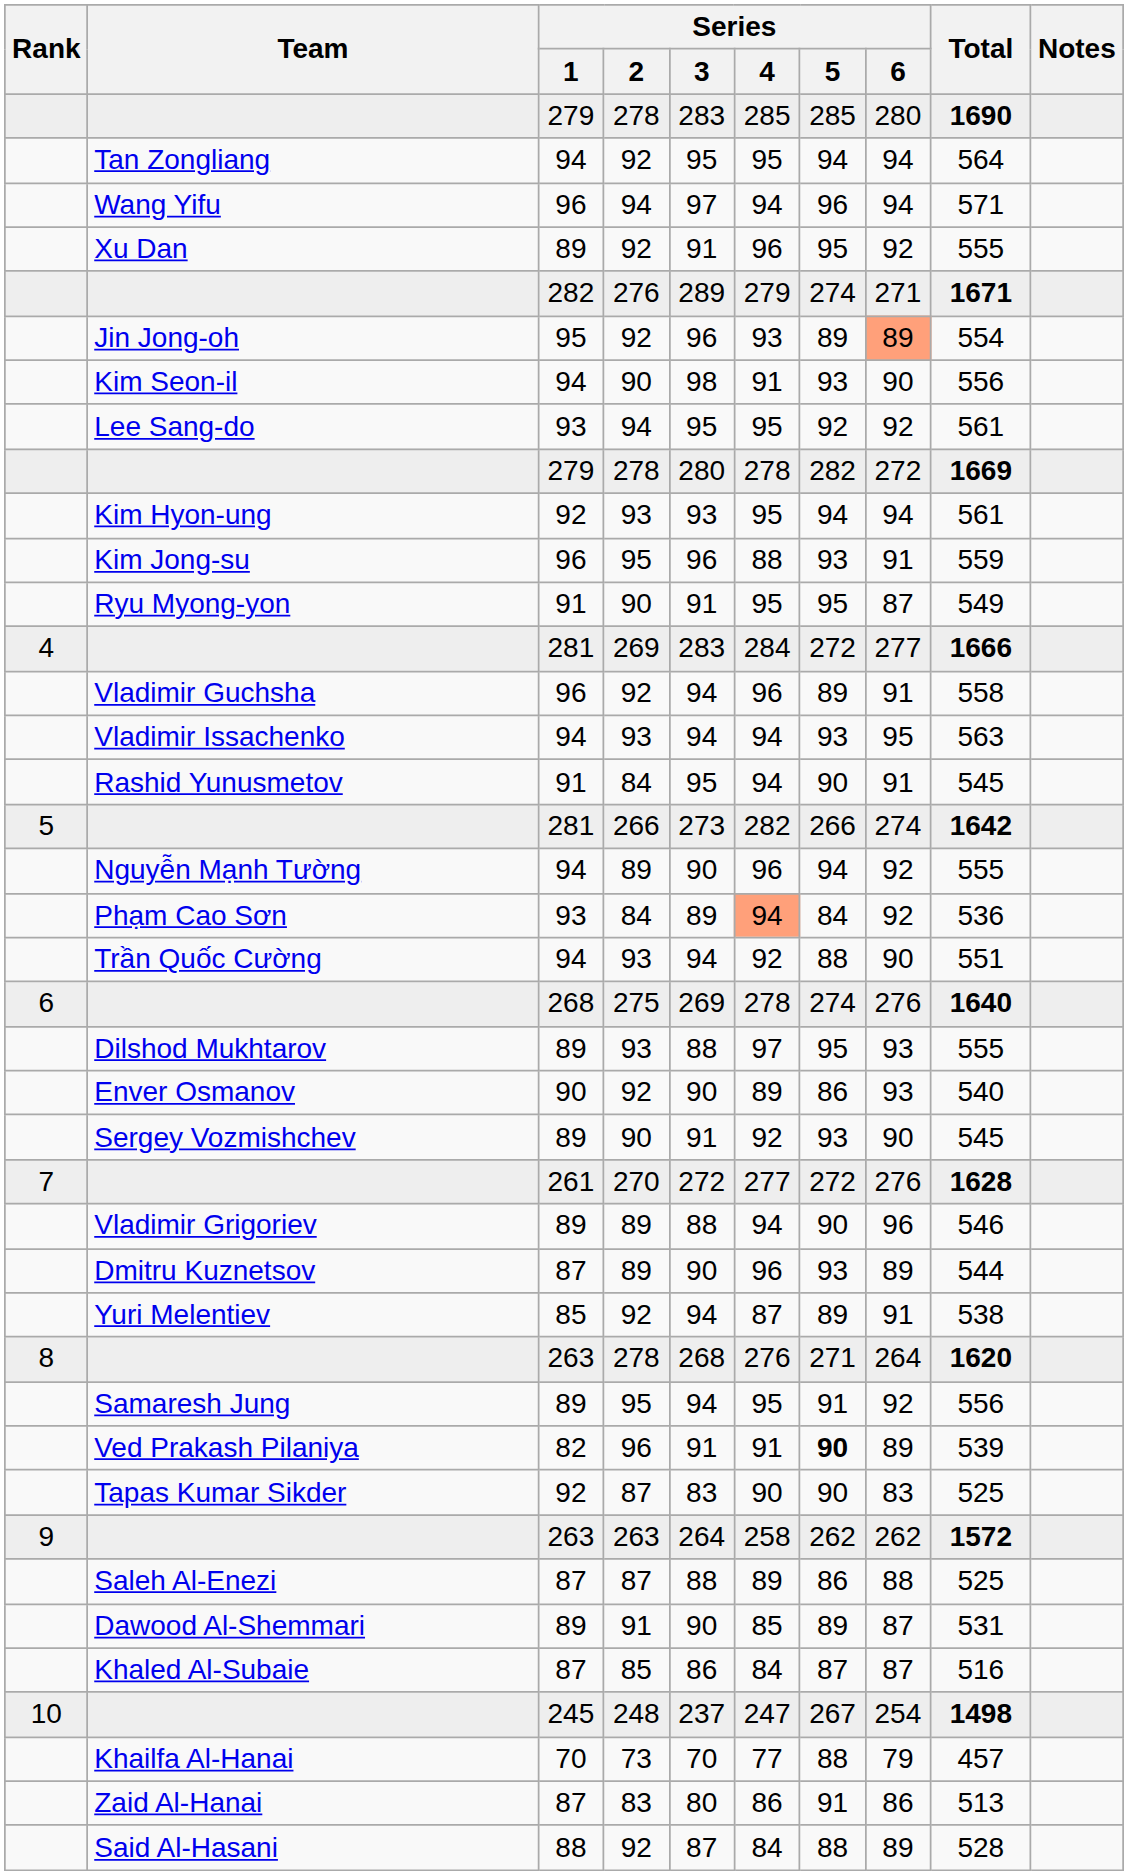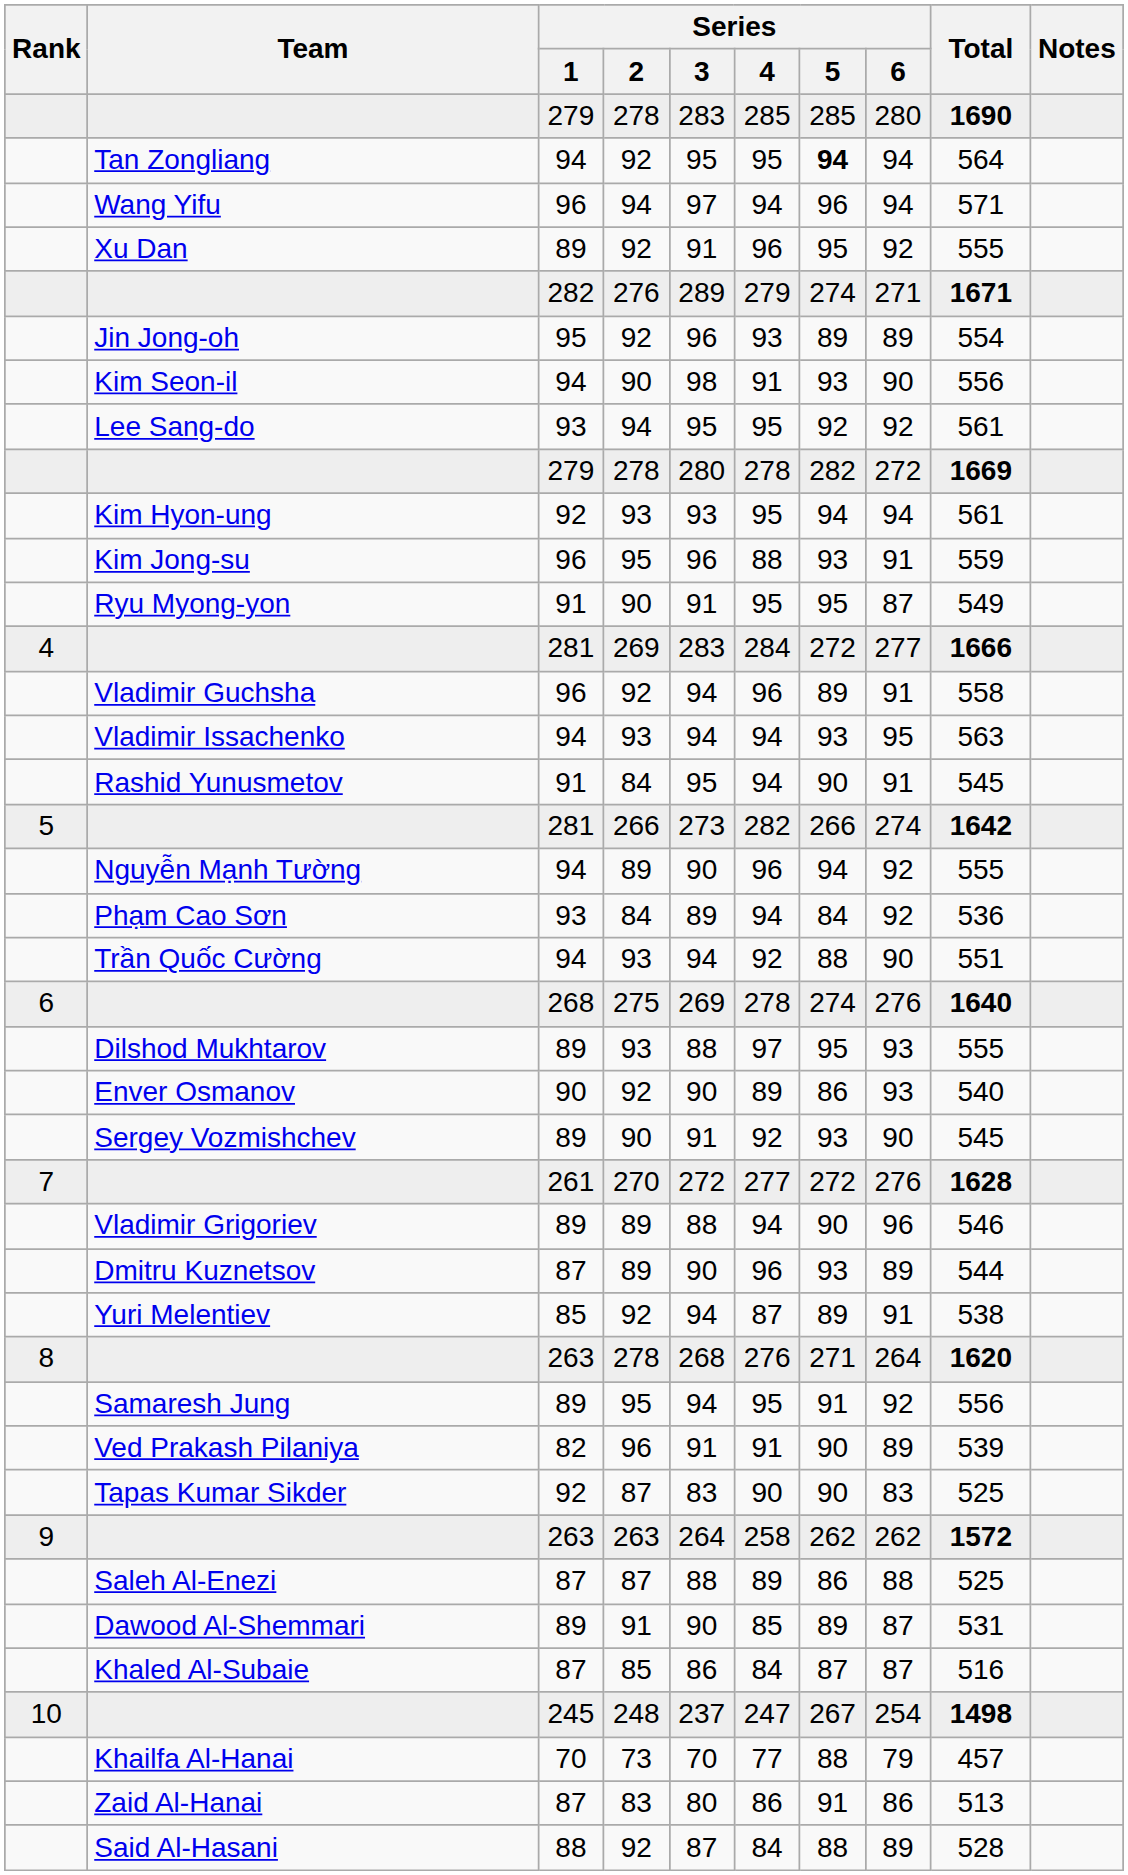(833, 159) normal -> (833, 159) bold
(898, 337) lightsalmon background -> (898, 337) no background
(767, 914) lightsalmon background -> (767, 914) no background
(833, 1447) bold -> (833, 1447) normal
